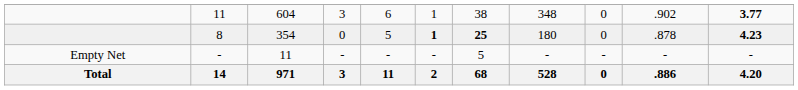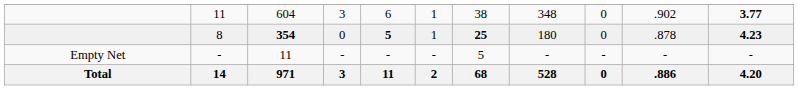(286, 34) normal -> (286, 34) bold
(388, 34) normal -> (388, 34) bold
(434, 34) bold -> (434, 34) normal
